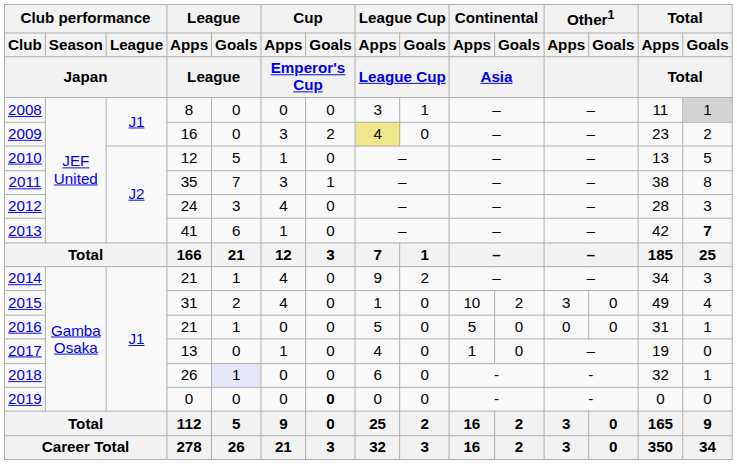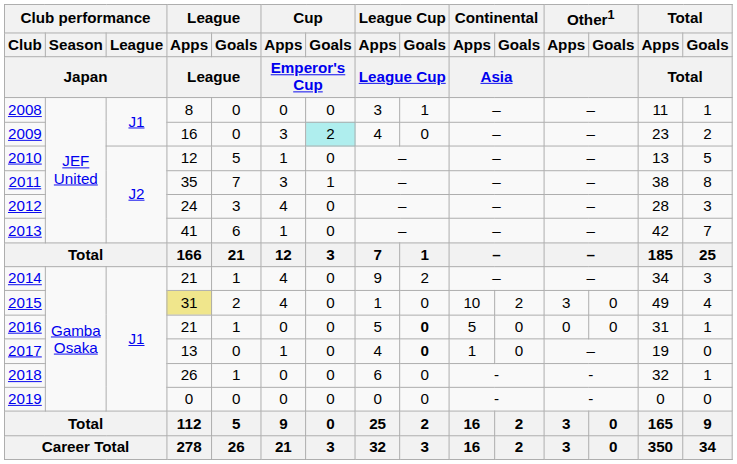(708, 110) lightgrey background -> (708, 110) no background
(330, 134) no background -> (330, 134) paleturquoise background
(378, 134) khaki background -> (378, 134) no background
(708, 230) bold -> (708, 230) normal
(189, 302) no background -> (189, 302) khaki background
(425, 327) normal -> (425, 327) bold
(425, 351) normal -> (425, 351) bold
(236, 375) lavender background -> (236, 375) no background
(330, 399) bold -> (330, 399) normal
